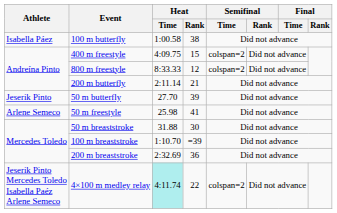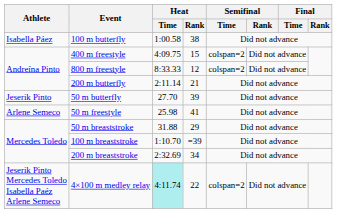(195, 127) 30 -> (195, 127) 29
(195, 156) 36 -> (195, 156) 34
